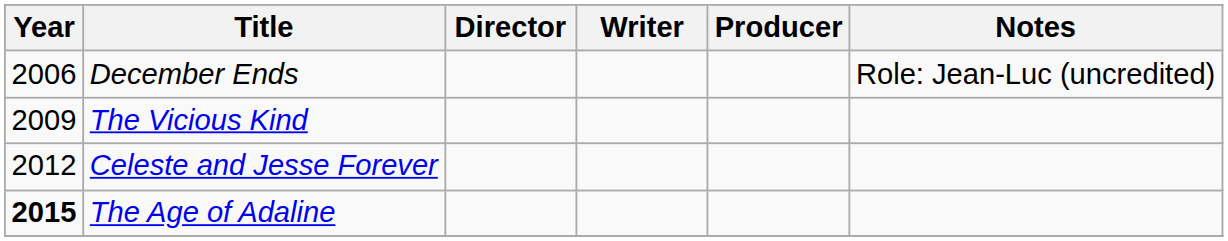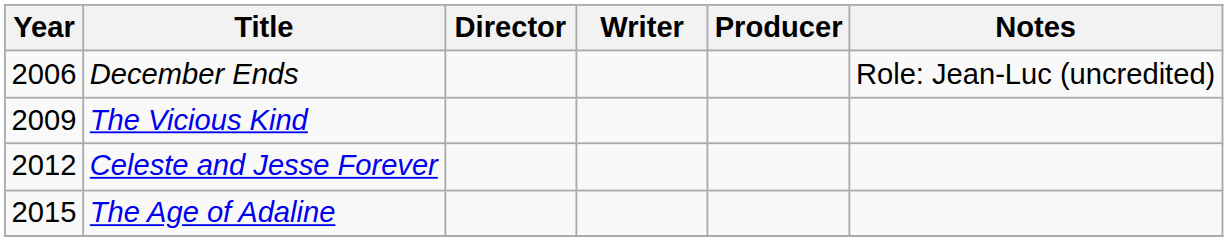(44, 212) bold -> (44, 212) normal
